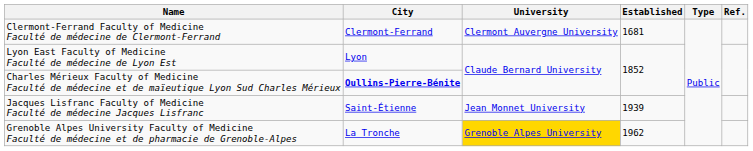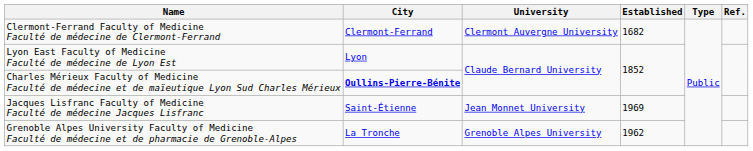(633, 32) 1681 -> (633, 32) 1682
(633, 108) 1939 -> (633, 108) 1969
(533, 133) gold background -> (533, 133) no background
